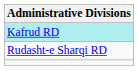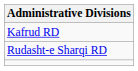(33, 32) paleturquoise background -> (33, 32) no background
